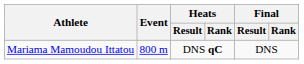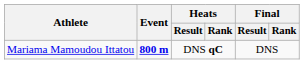(154, 50) normal -> (154, 50) bold
